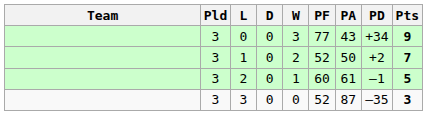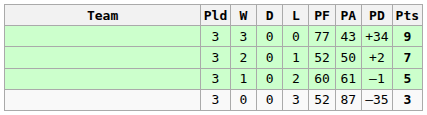columns swapped: (296, 15) <-> (243, 15)
